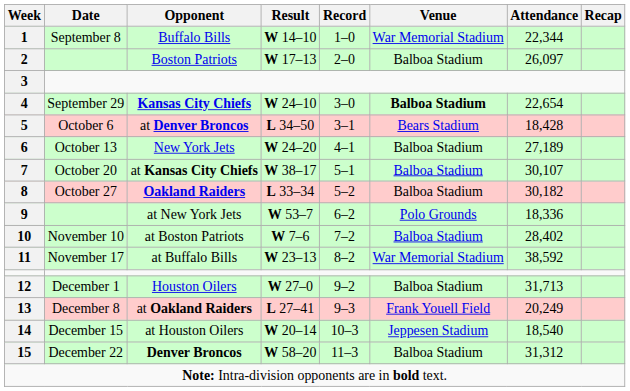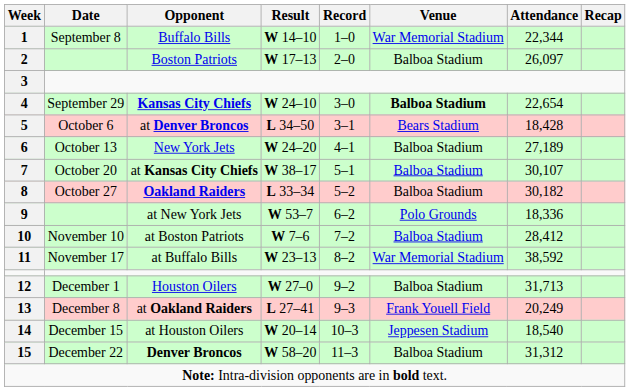(544, 236) 28,402 -> (544, 236) 28,412
